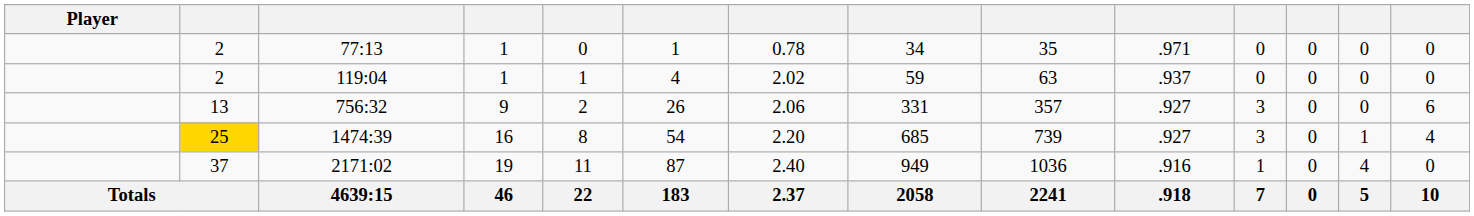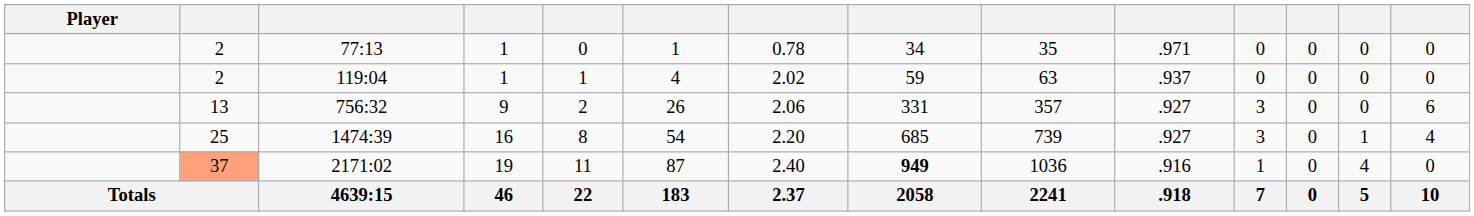(219, 136) gold background -> (219, 136) no background
(219, 166) no background -> (219, 166) lightsalmon background
(915, 166) normal -> (915, 166) bold
